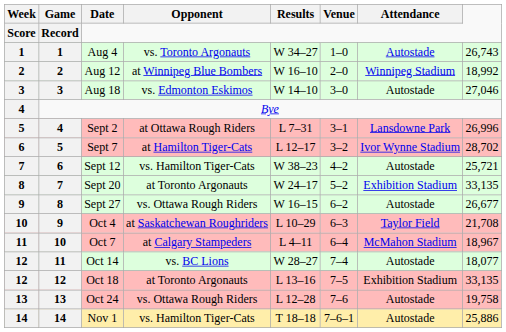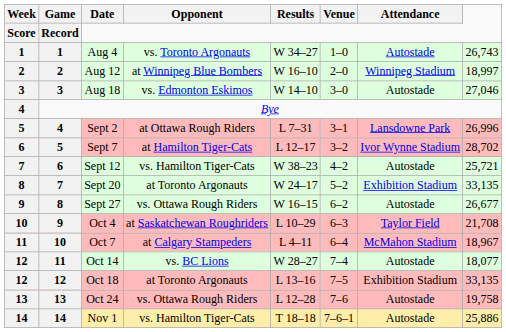(482, 71) 18,992 -> (482, 71) 18,997
